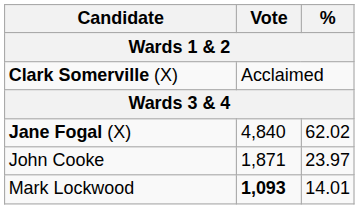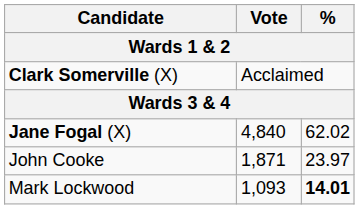(263, 189) bold -> (263, 189) normal
(328, 189) normal -> (328, 189) bold
